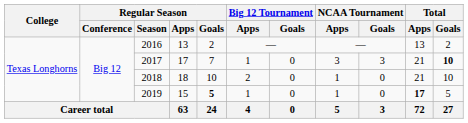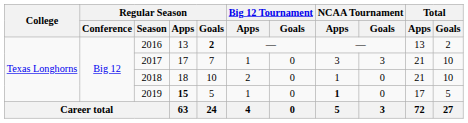(212, 45) normal -> (212, 45) bold
(448, 61) bold -> (448, 61) normal
(183, 93) normal -> (183, 93) bold
(212, 93) bold -> (212, 93) normal
(337, 93) normal -> (337, 93) bold
(419, 93) bold -> (419, 93) normal
